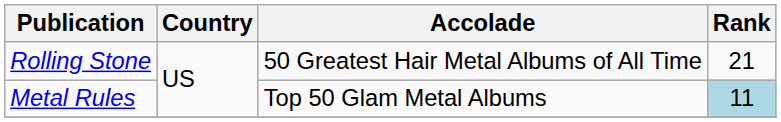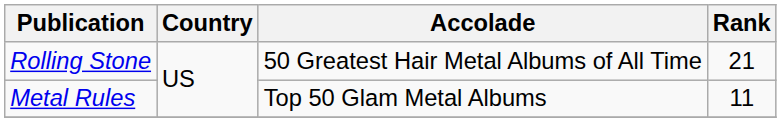(742, 98) lightblue background -> (742, 98) no background
